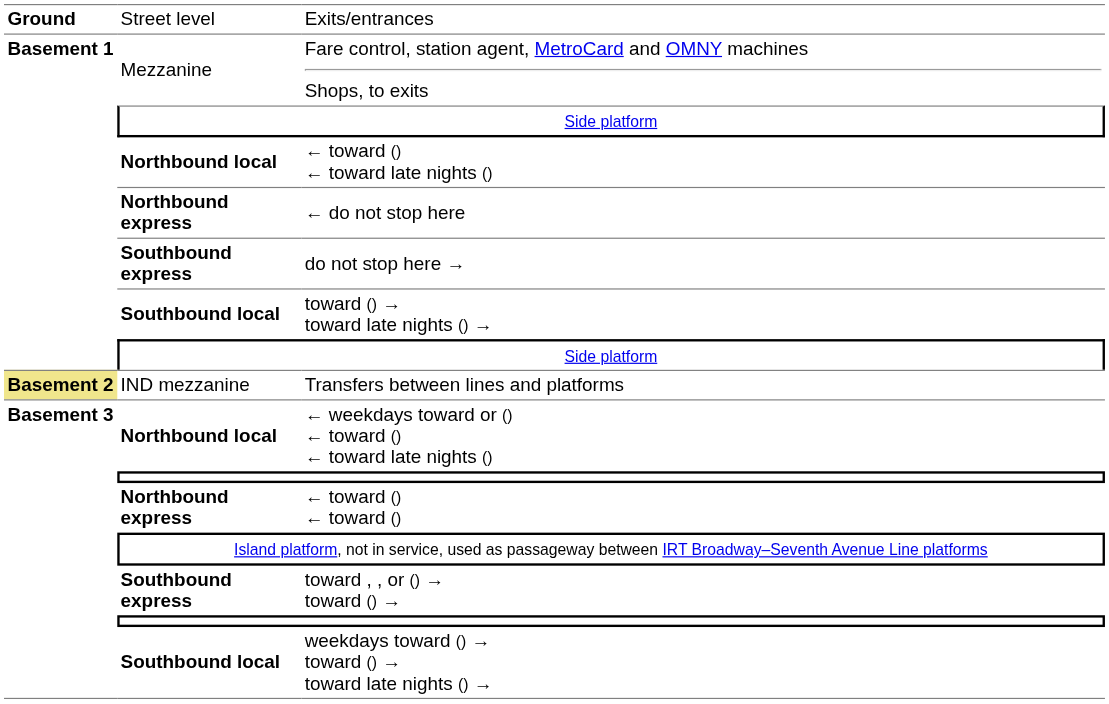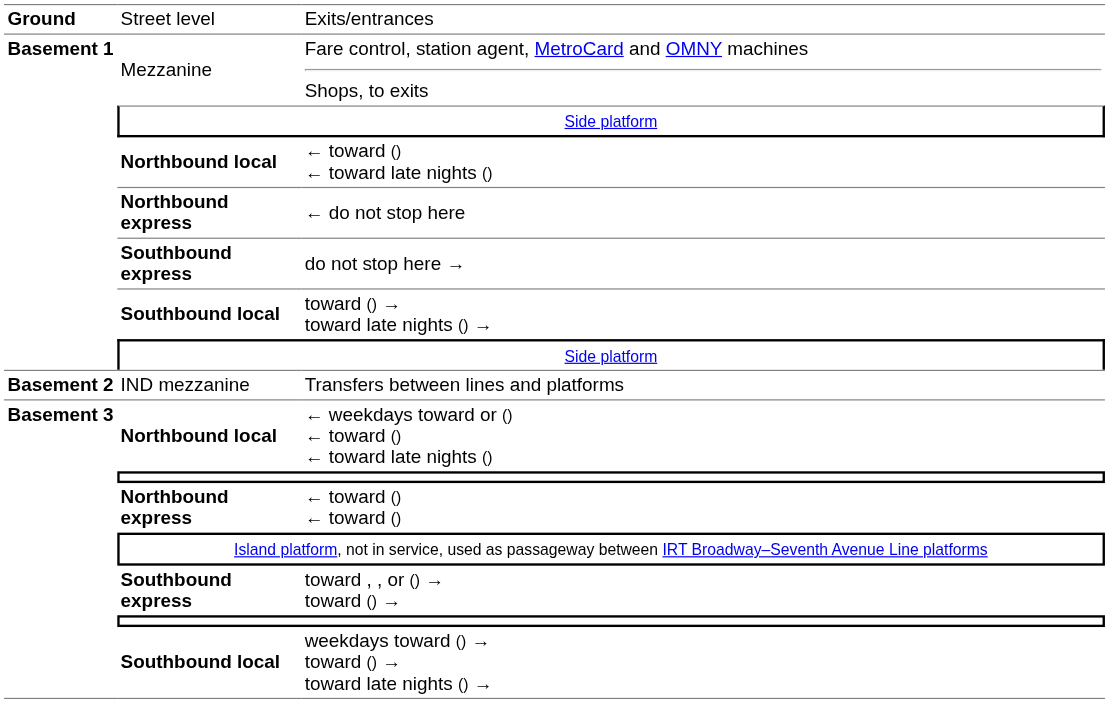(61, 385) khaki background -> (61, 385) no background
